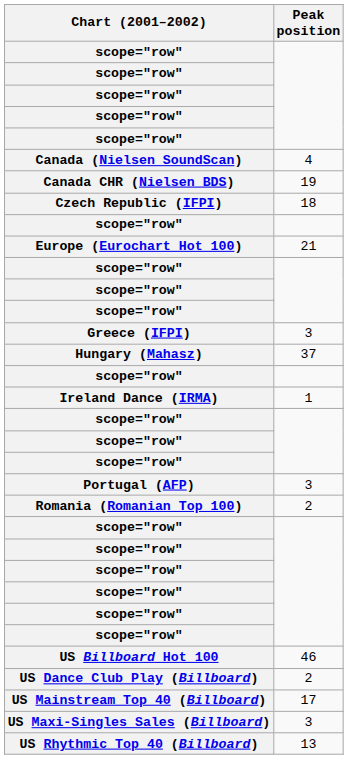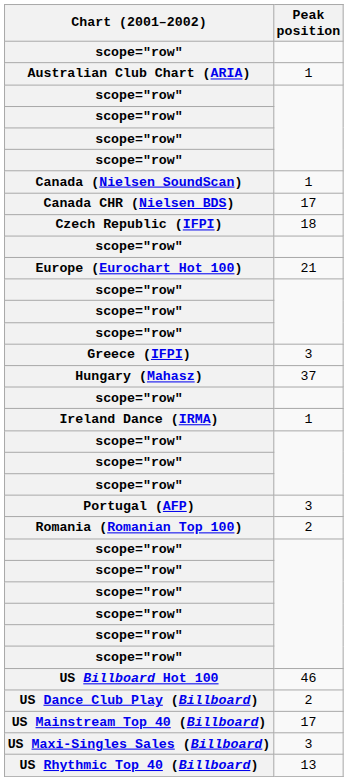+ row: (139, 74)
(308, 160) 4 -> (308, 182) 1
(308, 182) 19 -> (308, 204) 17
